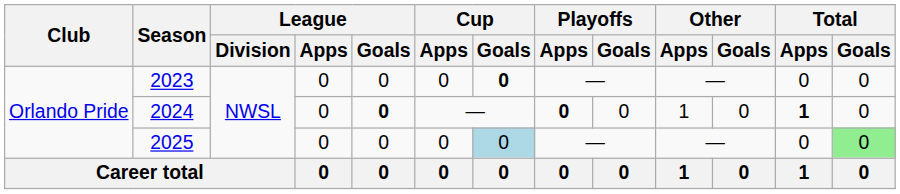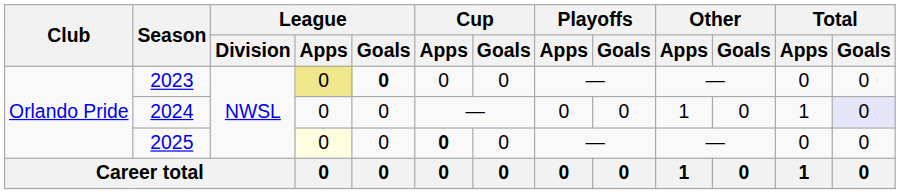(324, 81) no background -> (324, 81) khaki background
(384, 81) normal -> (384, 81) bold
(504, 81) bold -> (504, 81) normal
(384, 111) bold -> (384, 111) normal
(564, 111) bold -> (564, 111) normal
(804, 111) bold -> (804, 111) normal
(864, 111) no background -> (864, 111) lavender background
(324, 142) no background -> (324, 142) lightyellow background
(444, 142) normal -> (444, 142) bold
(504, 142) lightblue background -> (504, 142) no background
(864, 142) lightgreen background -> (864, 142) no background
